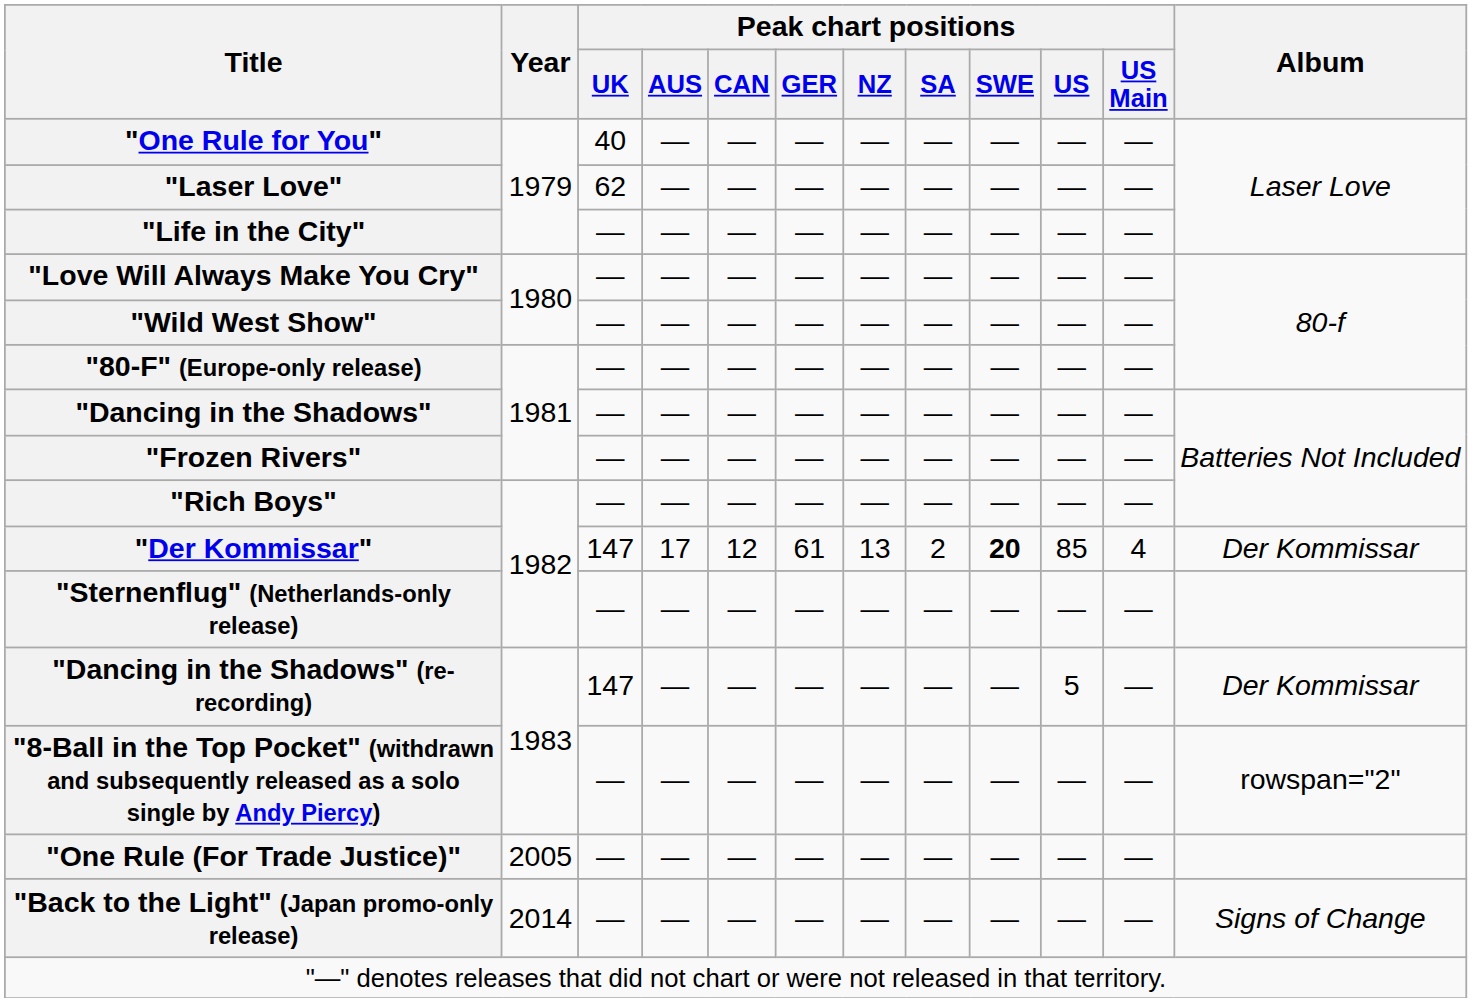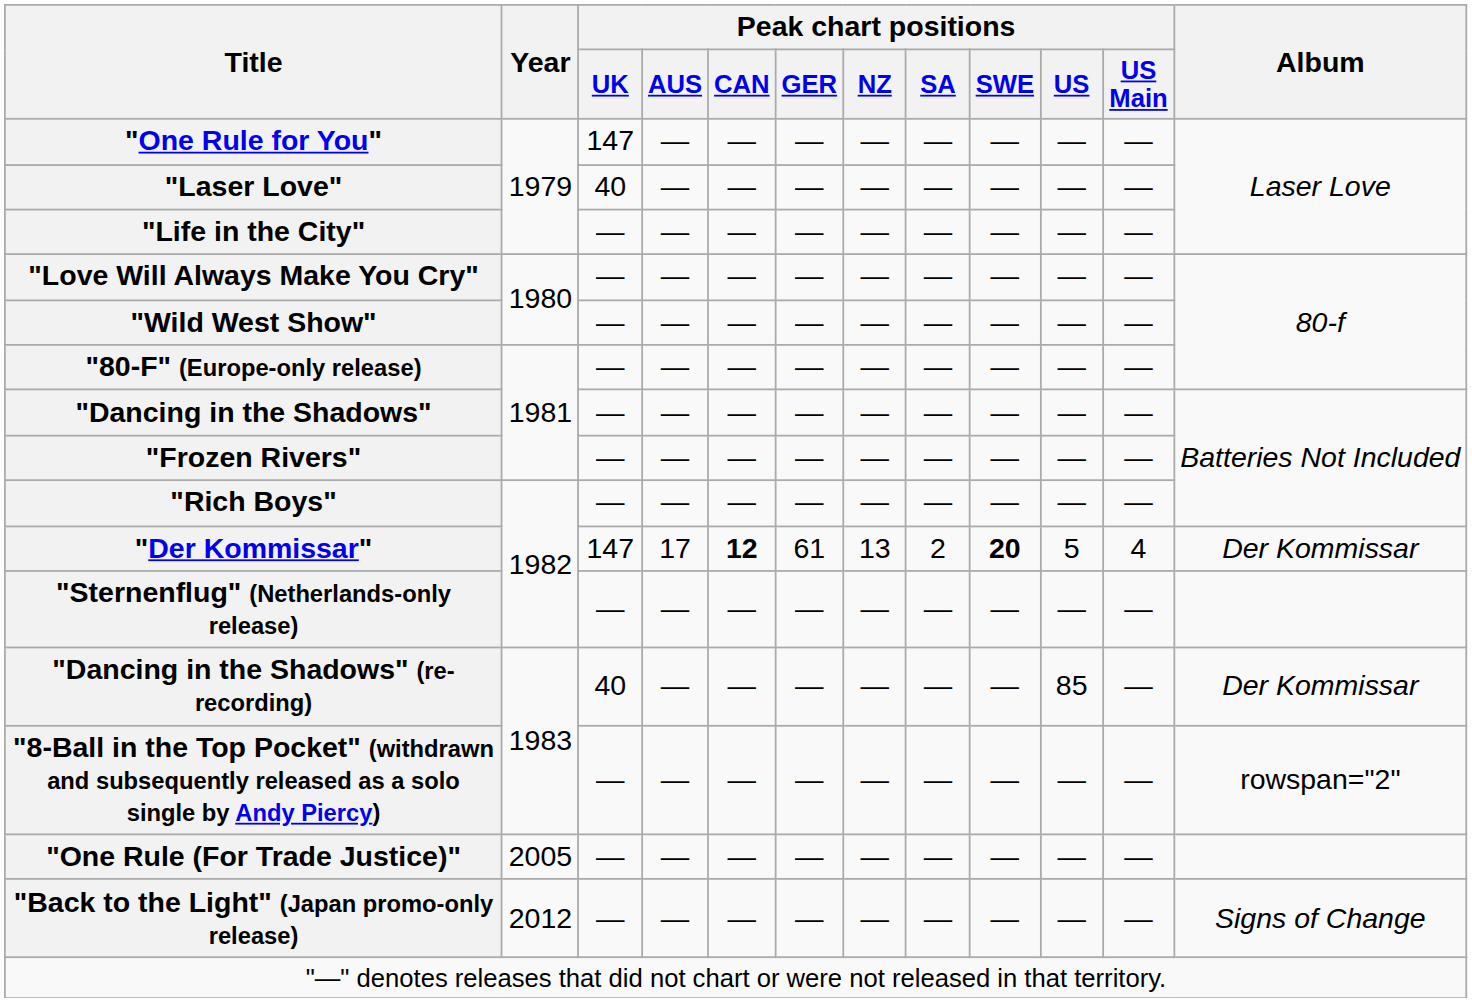(610, 141) 40 -> (610, 141) 147
(610, 186) 62 -> (610, 186) 40
(742, 547) normal -> (742, 547) bold
(1072, 547) 85 -> (1072, 547) 5
(610, 686) 147 -> (610, 686) 40
(1072, 686) 5 -> (1072, 686) 85
(540, 917) 2014 -> (540, 917) 2012
